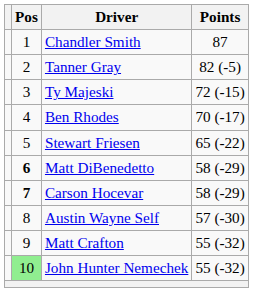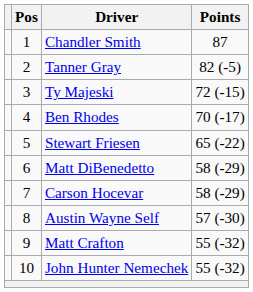(26, 167) bold -> (26, 167) normal
(26, 192) bold -> (26, 192) normal
(26, 267) lightgreen background -> (26, 267) no background
